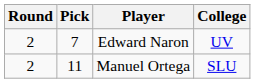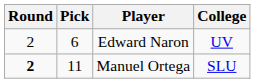(75, 41) 7 -> (75, 41) 6
(30, 66) normal -> (30, 66) bold
